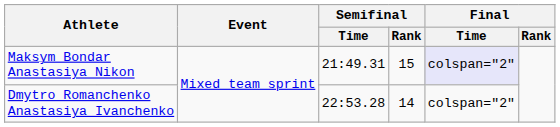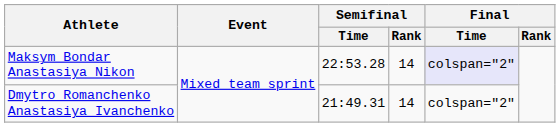(353, 65) 21:49.31 -> (353, 65) 22:53.28
(406, 65) 15 -> (406, 65) 14
(353, 103) 22:53.28 -> (353, 103) 21:49.31
